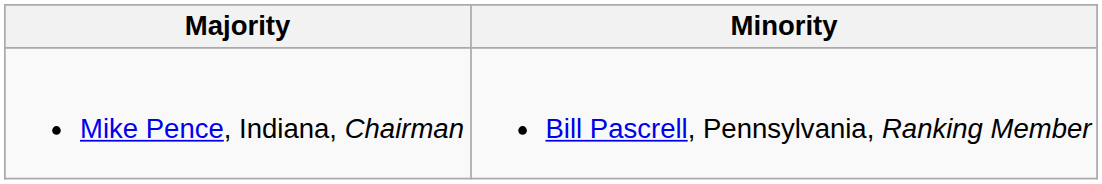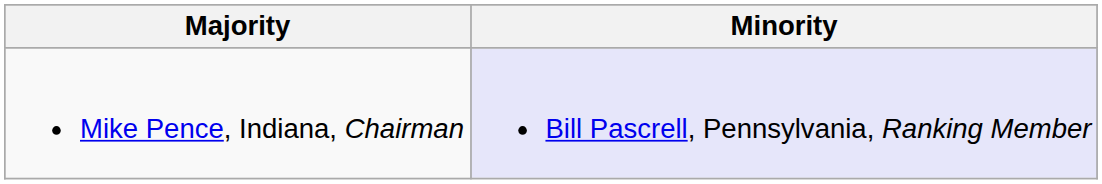(784, 129) no background -> (784, 129) lavender background
